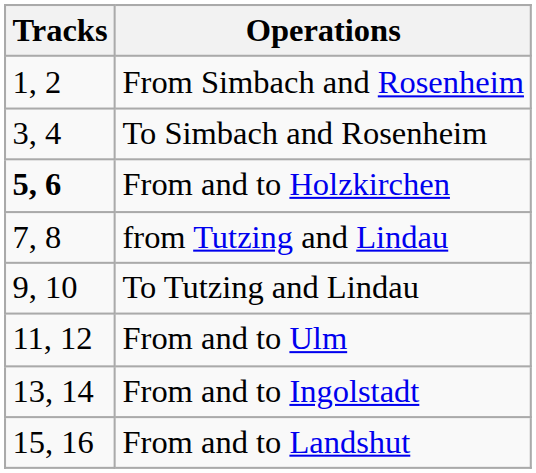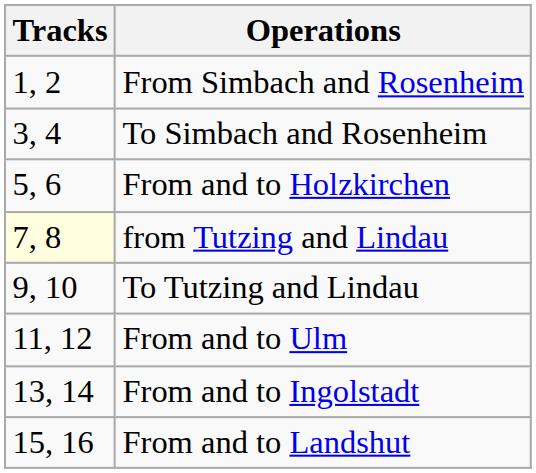(37, 184) bold -> (37, 184) normal
(37, 236) no background -> (37, 236) lightyellow background
